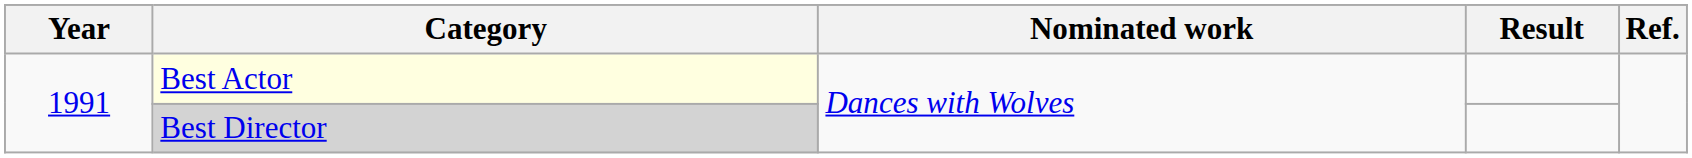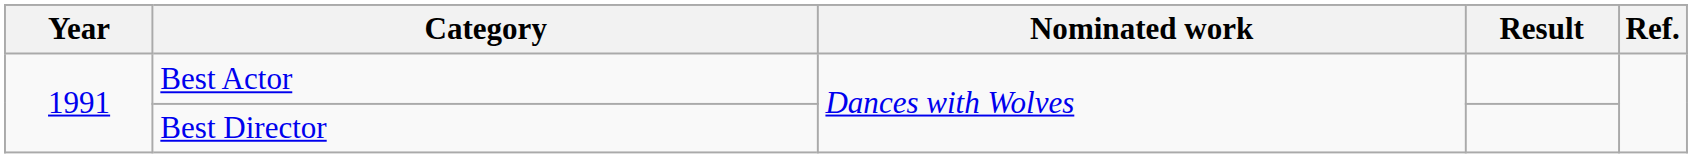(226, 78) lightyellow background -> (226, 78) no background
(244, 127) lightgrey background -> (244, 127) no background
